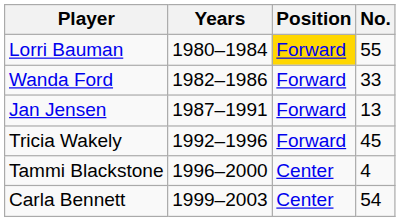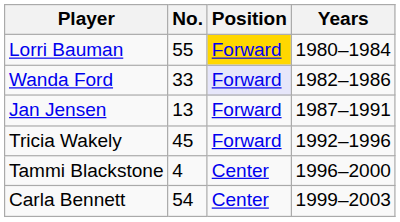columns swapped: (376, 19) <-> (220, 19)
(311, 79) no background -> (247, 79) lavender background
